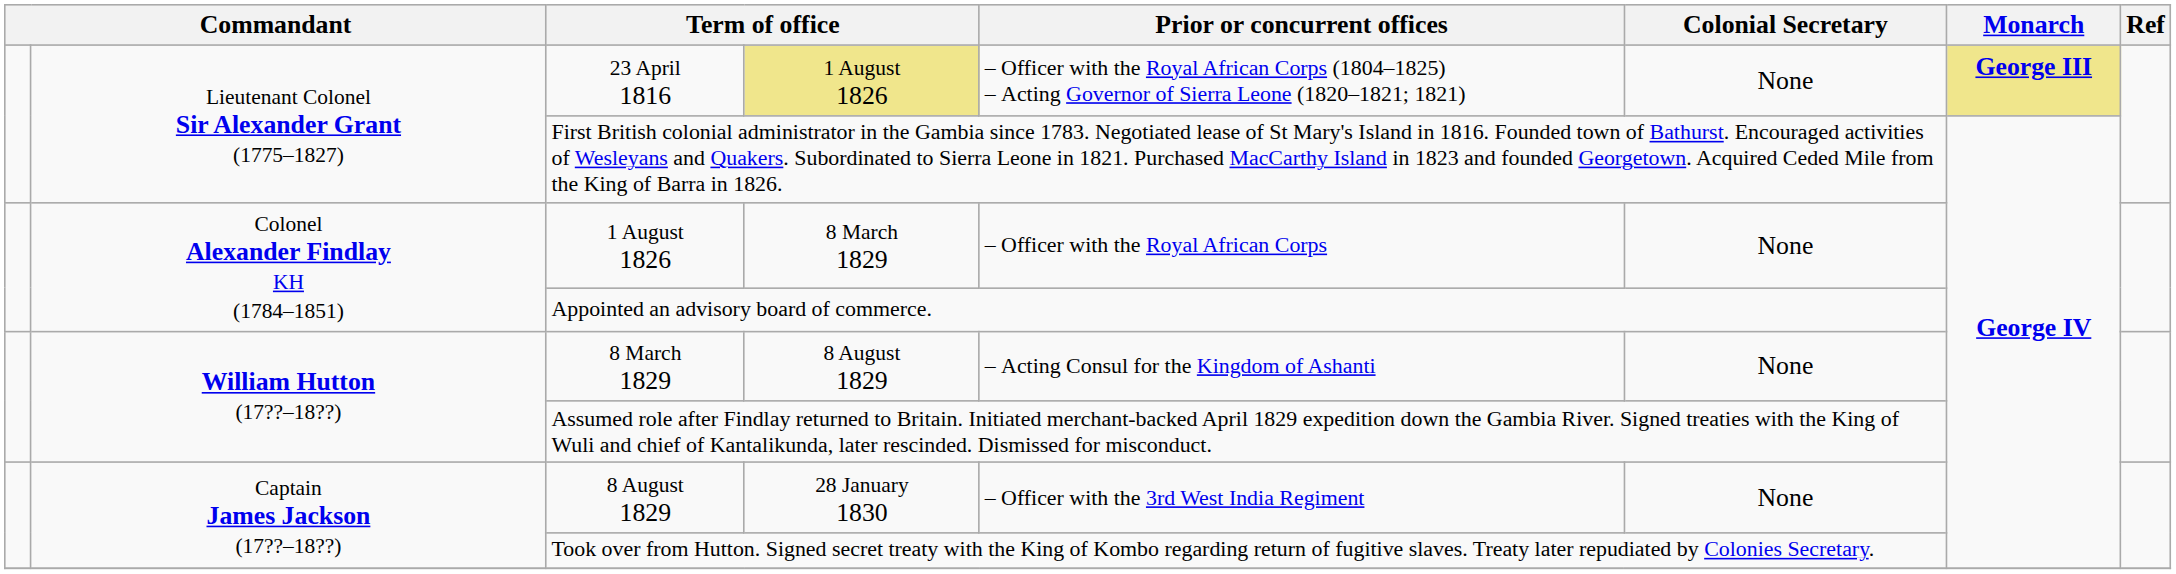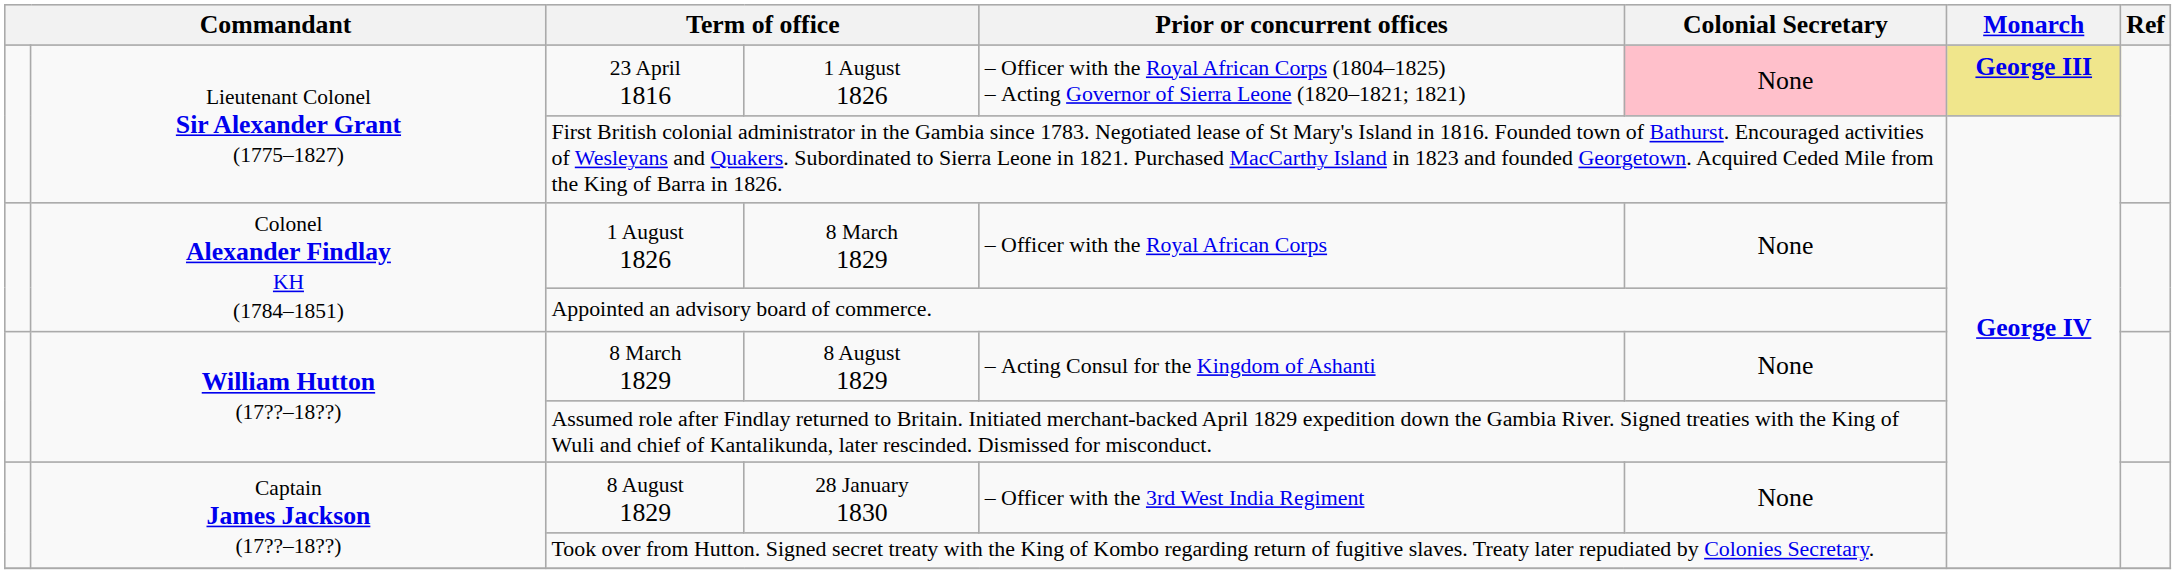(862, 81) khaki background -> (862, 81) no background
(1785, 80) no background -> (1785, 80) pink background
